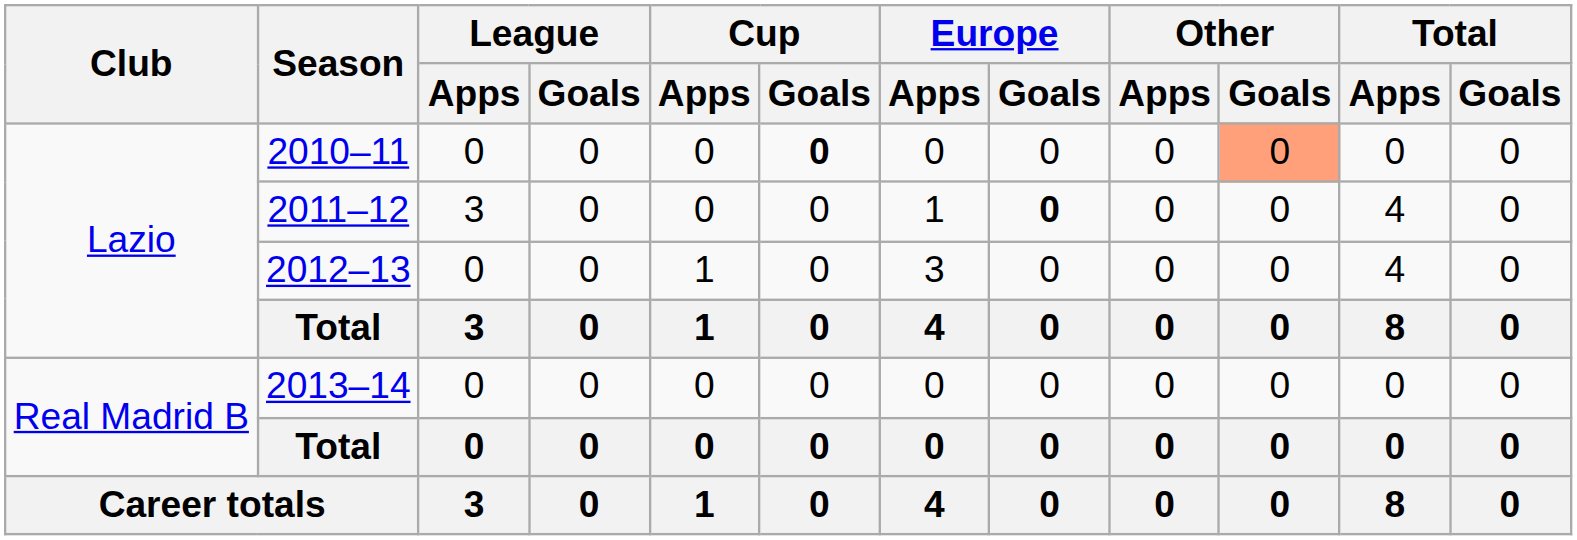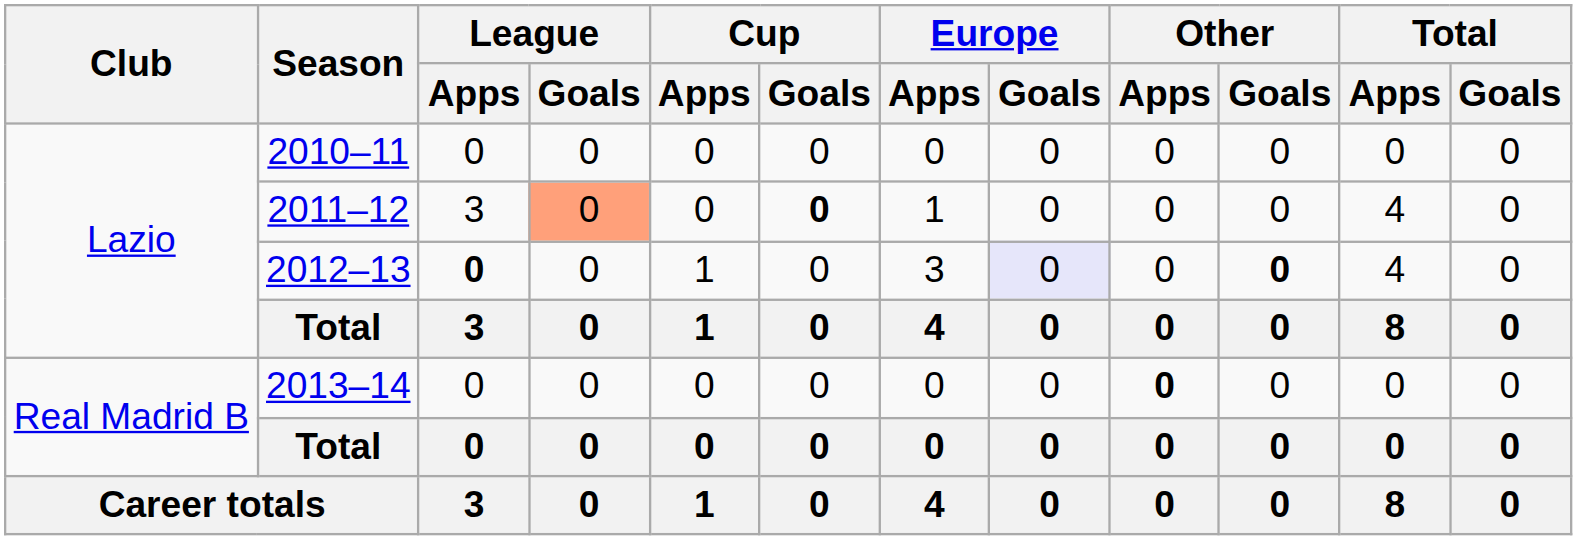(819, 151) bold -> (819, 151) normal
(1280, 151) lightsalmon background -> (1280, 151) no background
(589, 210) no background -> (589, 210) lightsalmon background
(819, 210) normal -> (819, 210) bold
(1050, 210) bold -> (1050, 210) normal
(474, 269) normal -> (474, 269) bold
(1050, 269) no background -> (1050, 269) lavender background
(1280, 269) normal -> (1280, 269) bold
(1165, 387) normal -> (1165, 387) bold
